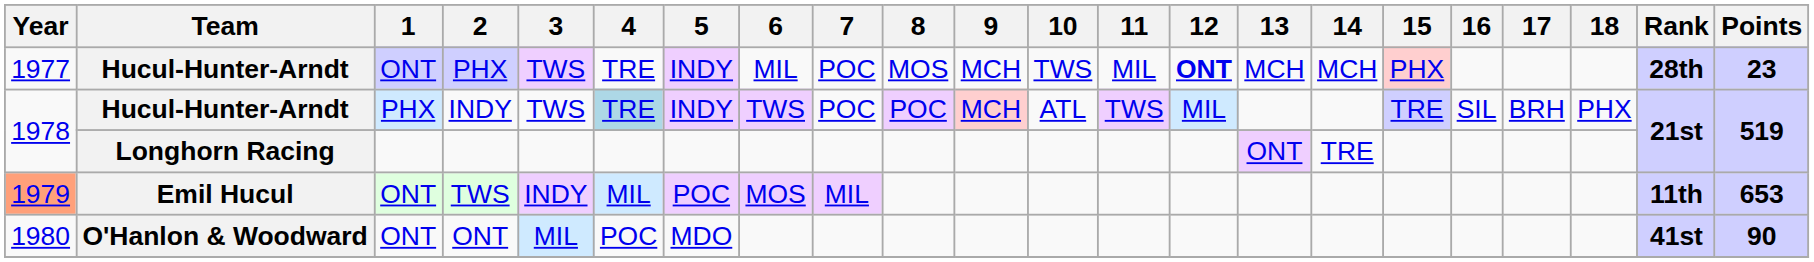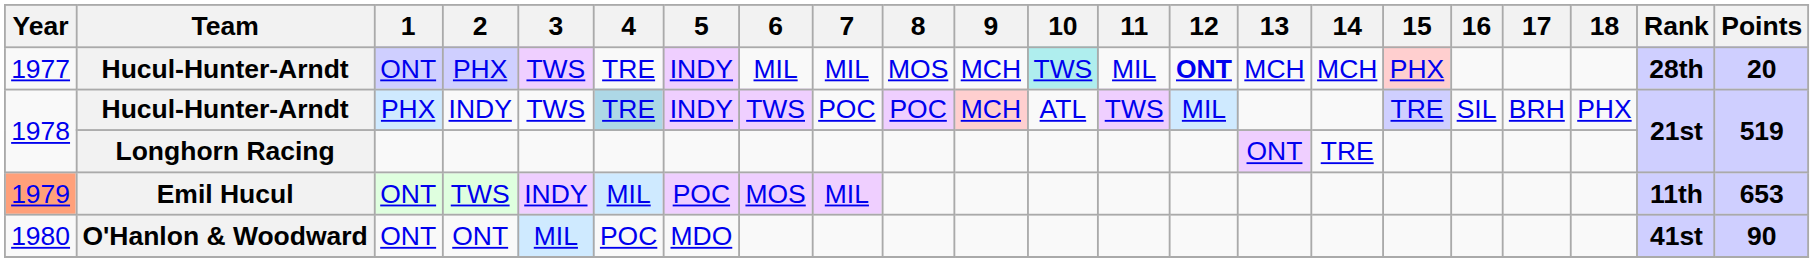(847, 68) POC -> (847, 68) MIL
(1063, 68) no background -> (1063, 68) paleturquoise background
(1762, 68) 23 -> (1762, 68) 20
